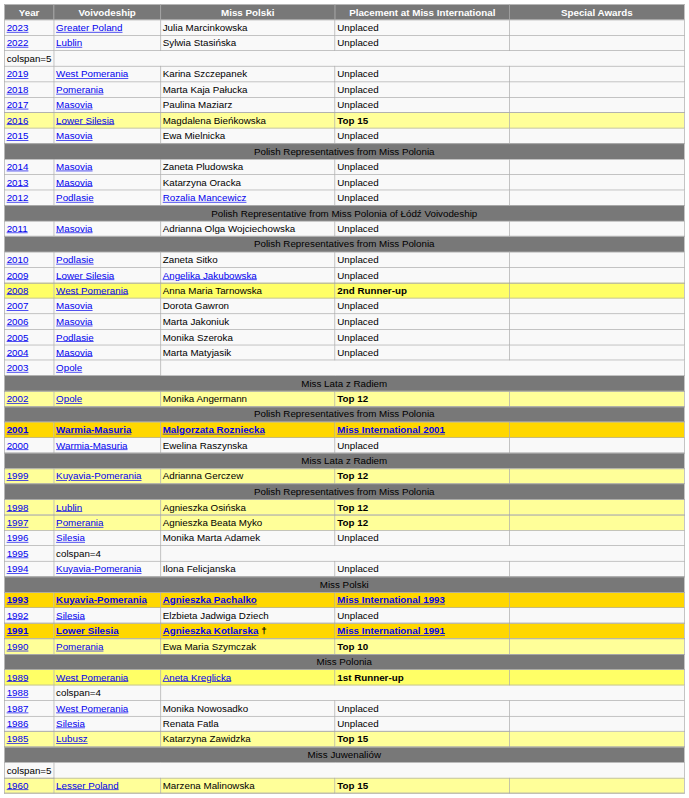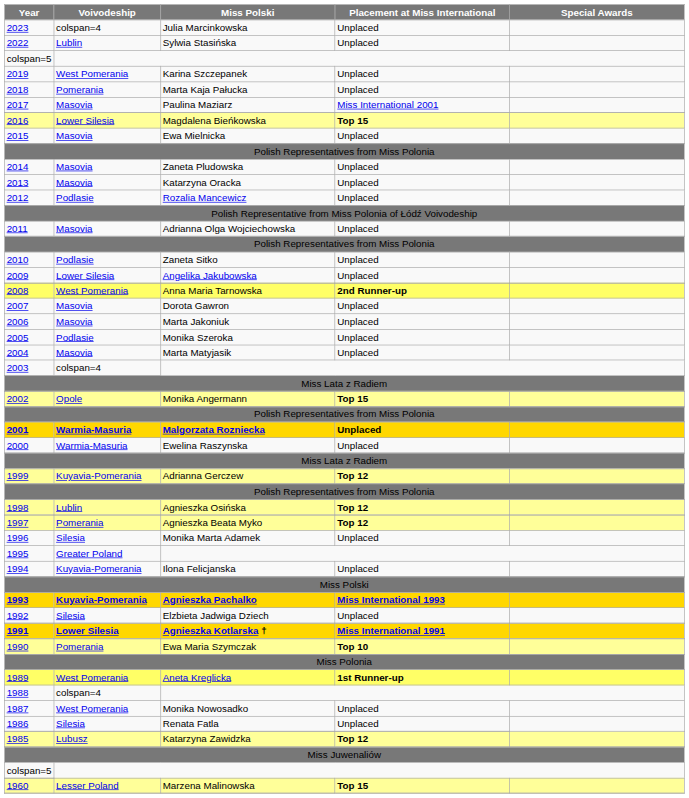(89, 28) Greater Poland -> (79, 28) colspan=4
(358, 105) Unplaced -> (388, 105) Miss International 2001
(69, 368) Opole -> (79, 368) colspan=4
(353, 399) Top 12 -> (353, 399) Top 15
(391, 430) Miss International 2001 -> (359, 430) Unplaced
(79, 554) colspan=4 -> (89, 554) Greater Poland
(353, 740) Top 15 -> (353, 740) Top 12
